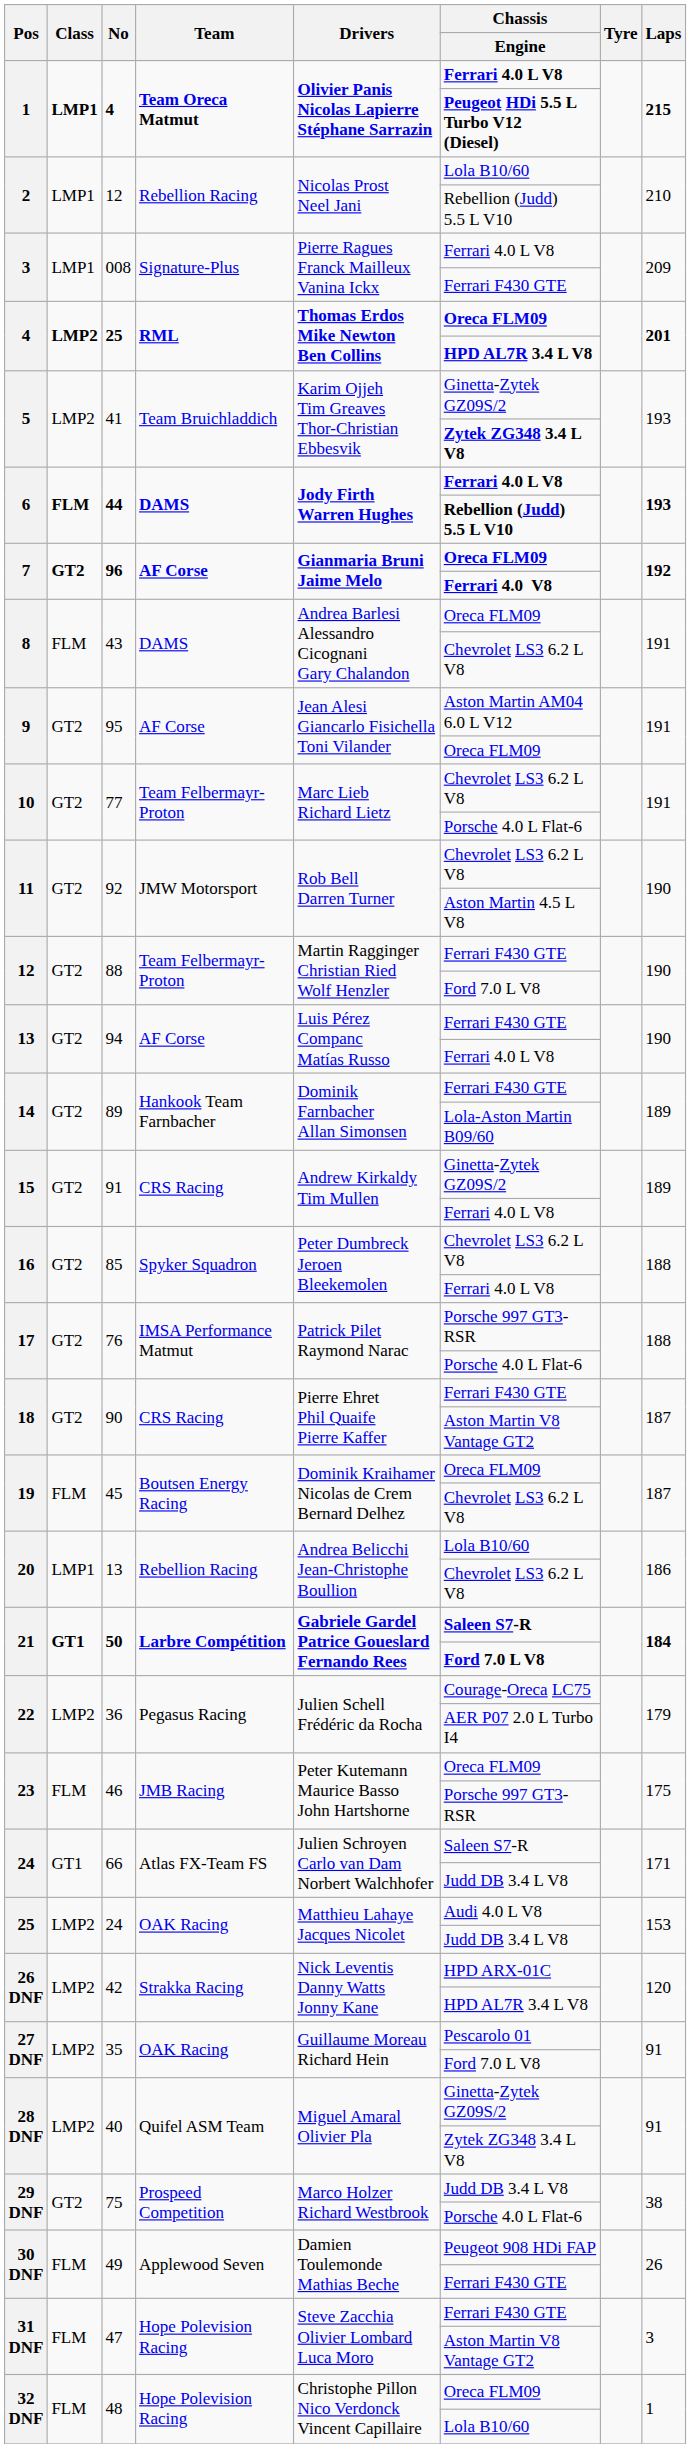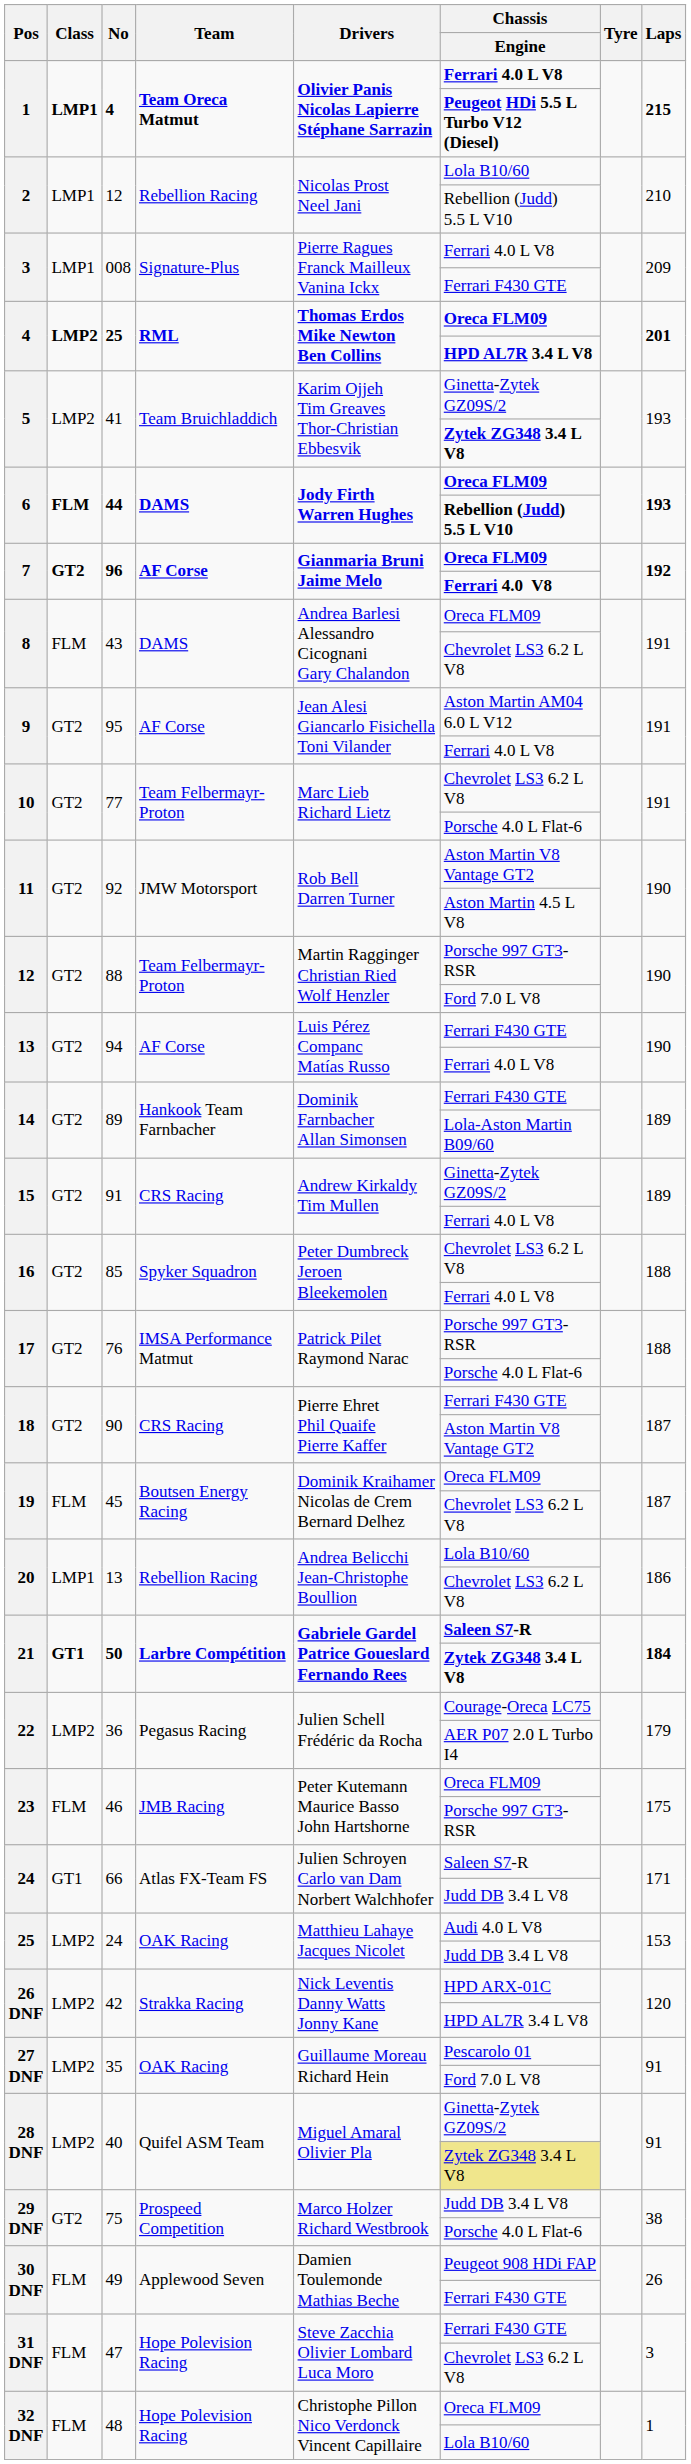(503, 480) Ferrari 4.0 L V8 -> (495, 480) Oreca FLM09
(492, 750) Oreca FLM09 -> (499, 750) Ferrari 4.0 L V8
(514, 864) Chevrolet LS3 6.2 L V8 -> (502, 864) Aston Martin V8 Vantage GT2
(505, 953) Ferrari F430 GTE -> (506, 960) Porsche 997 GT3-RSR
(494, 1659) Ford 7.0 L V8 -> (513, 1667) Zytek ZG348 3.4 L V8
(510, 2150) no background -> (510, 2165) khaki background
(502, 2350) Aston Martin V8 Vantage GT2 -> (514, 2366) Chevrolet LS3 6.2 L V8
